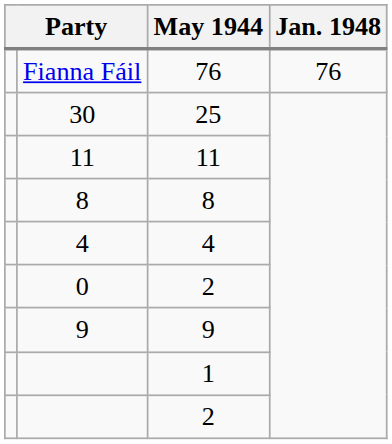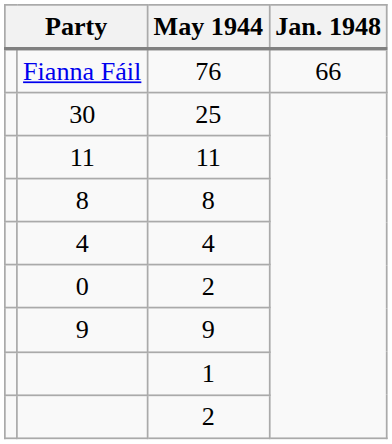(328, 71) 76 -> (328, 71) 66
